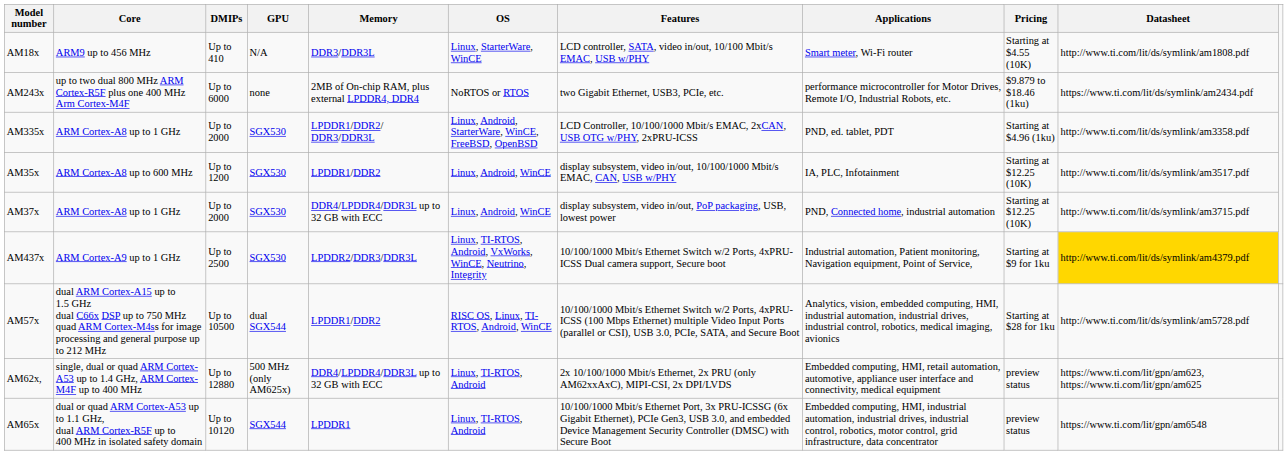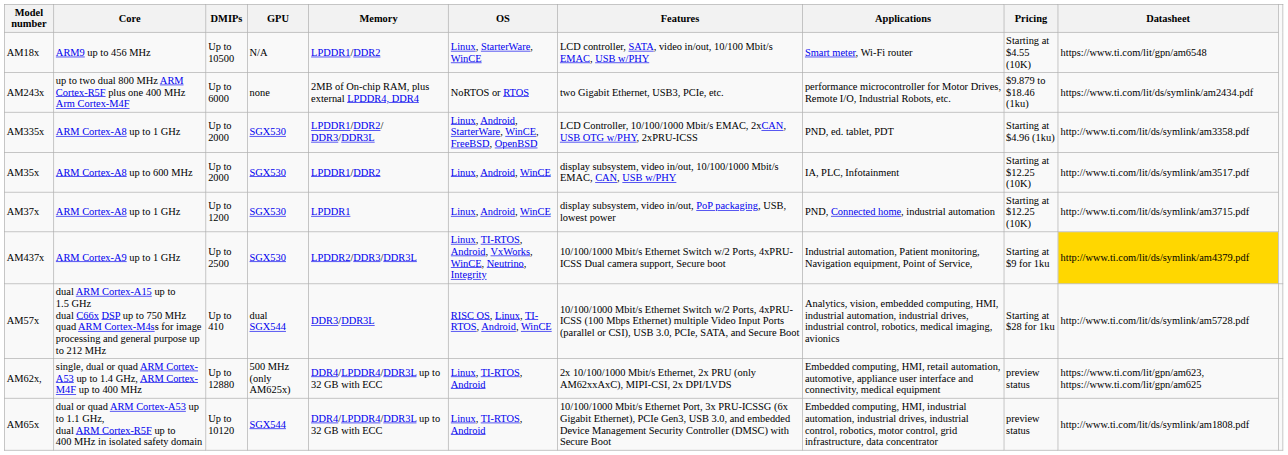(220, 52) Up to 410 -> (221, 52) Up to 10500
(343, 52) DDR3/DDR3L -> (346, 52) LPDDR1/DDR2
(1155, 52) http://www.ti.com/lit/ds/symlink/am1808.pdf -> (1134, 52) https://www.ti.com/lit/gpn/am6548
(220, 172) Up to 1200 -> (220, 172) Up to 2000
(220, 212) Up to 2000 -> (220, 212) Up to 1200
(376, 212) DDR4/LPDDR4/DDR3L up to 32 GB with ECC -> (331, 212) LPDDR1
(221, 321) Up to 10500 -> (220, 321) Up to 410
(346, 321) LPDDR1/DDR2 -> (343, 321) DDR3/DDR3L
(331, 424) LPDDR1 -> (376, 424) DDR4/LPDDR4/DDR3L up to 32 GB with ECC
(1134, 424) https://www.ti.com/lit/gpn/am6548 -> (1155, 424) http://www.ti.com/lit/ds/symlink/am1808.pdf
